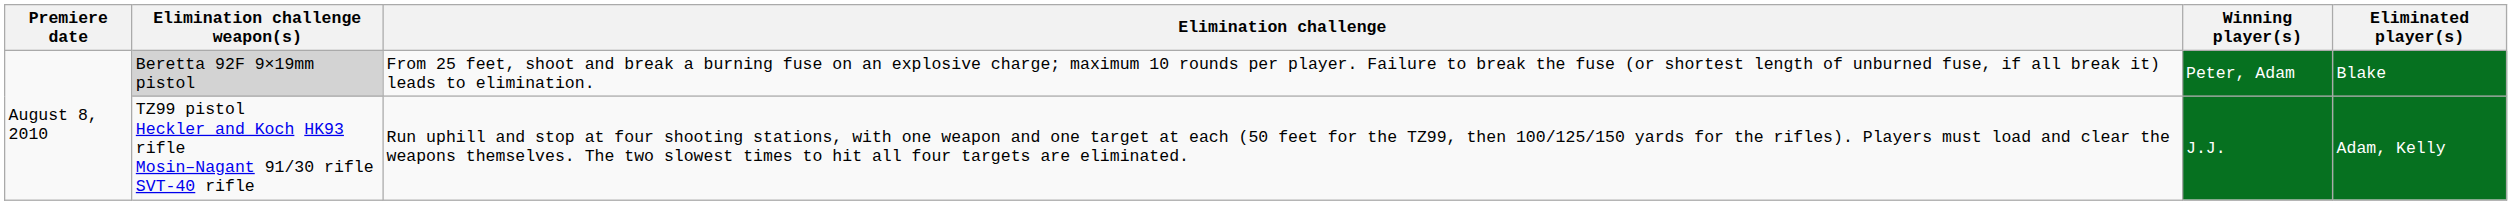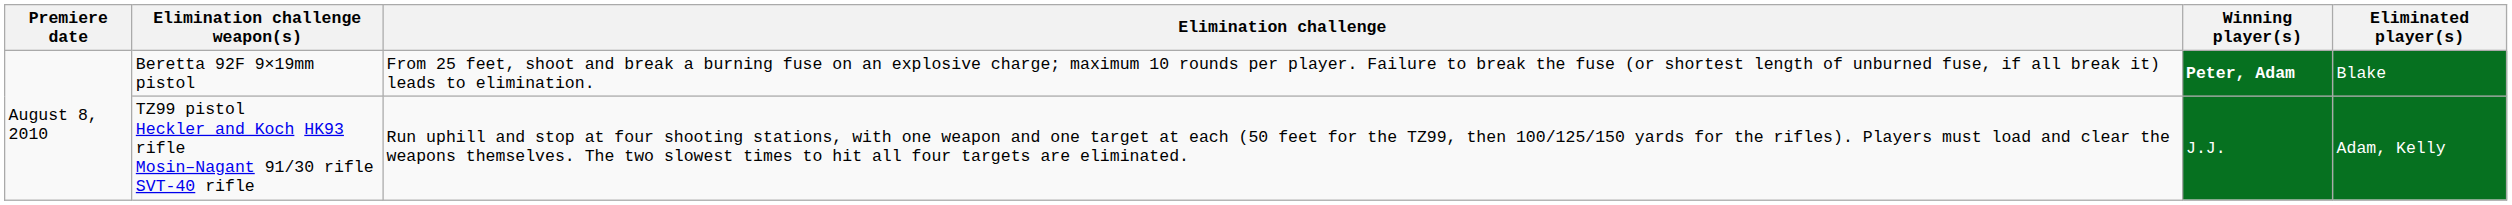(225, 74) lightgrey background -> (225, 74) no background
(2241, 74) normal -> (2241, 74) bold
